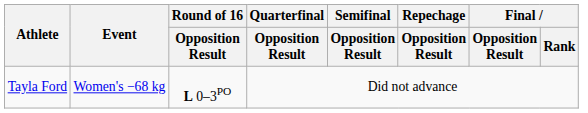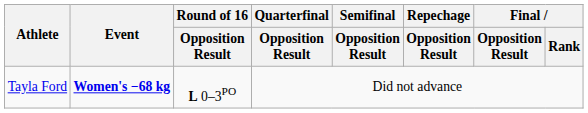(119, 87) normal -> (122, 87) bold
